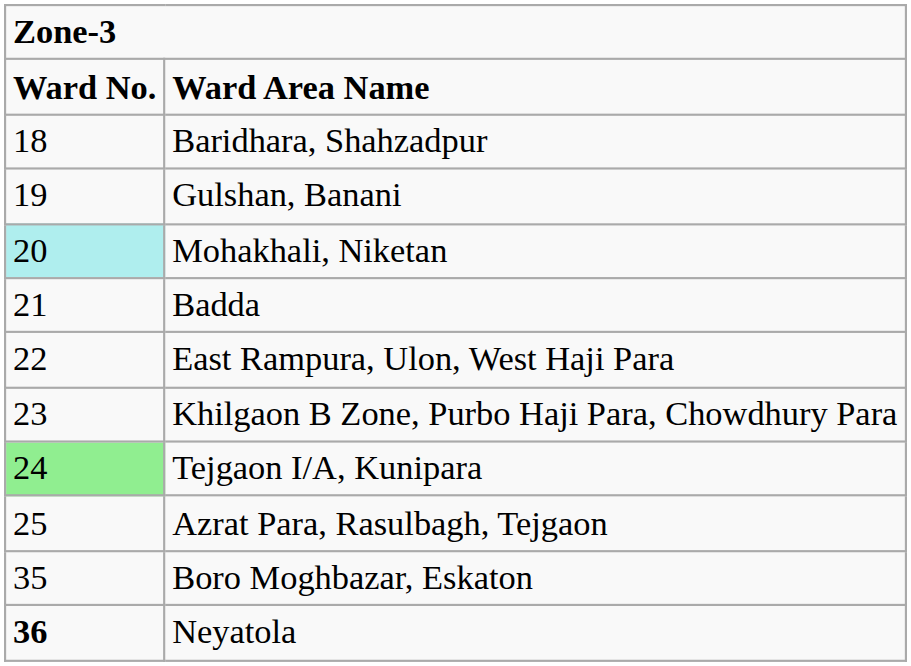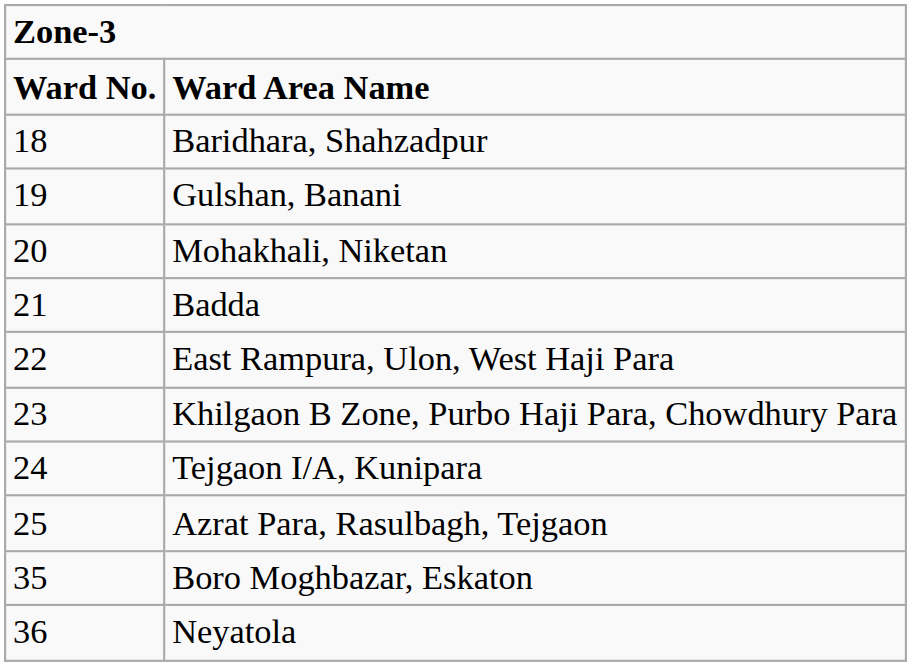(30, 250) paleturquoise background -> (30, 250) no background
(30, 468) lightgreen background -> (30, 468) no background
(30, 631) bold -> (30, 631) normal
